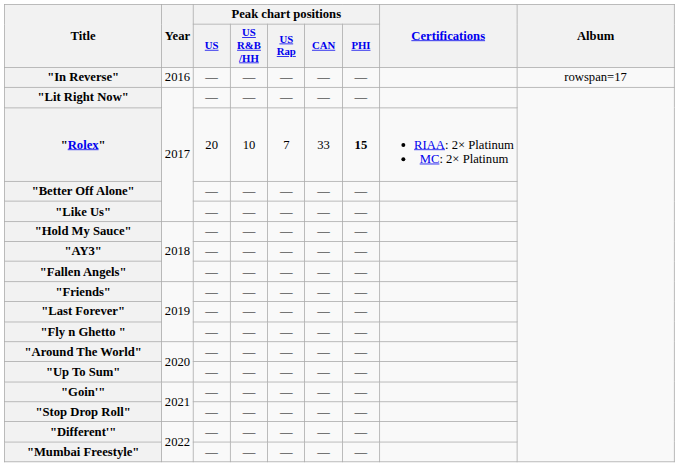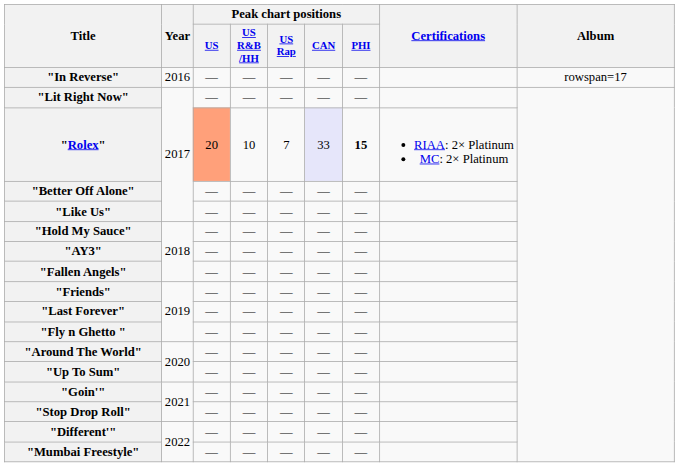(212, 144) no background -> (212, 144) lightsalmon background
(324, 144) no background -> (324, 144) lavender background
